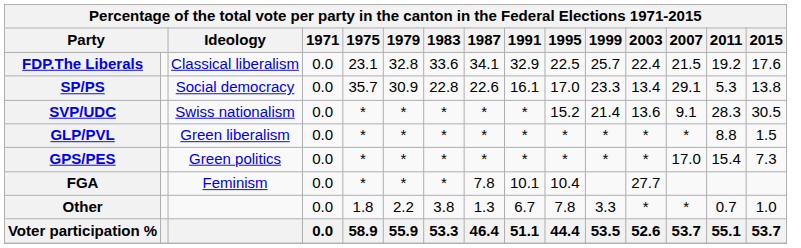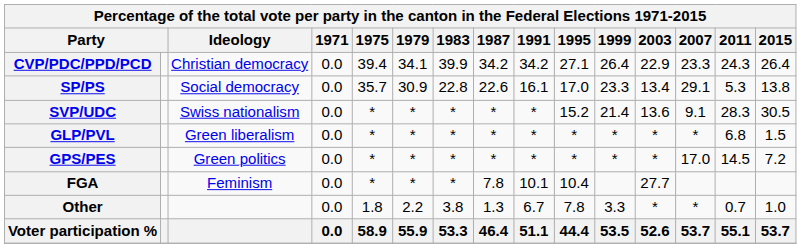- row: (83, 64)
+ row: (83, 64)
(726, 135) 8.8 -> (735, 135) 6.8
(726, 159) 15.4 -> (735, 159) 14.5
(766, 159) 7.3 -> (775, 159) 7.2
